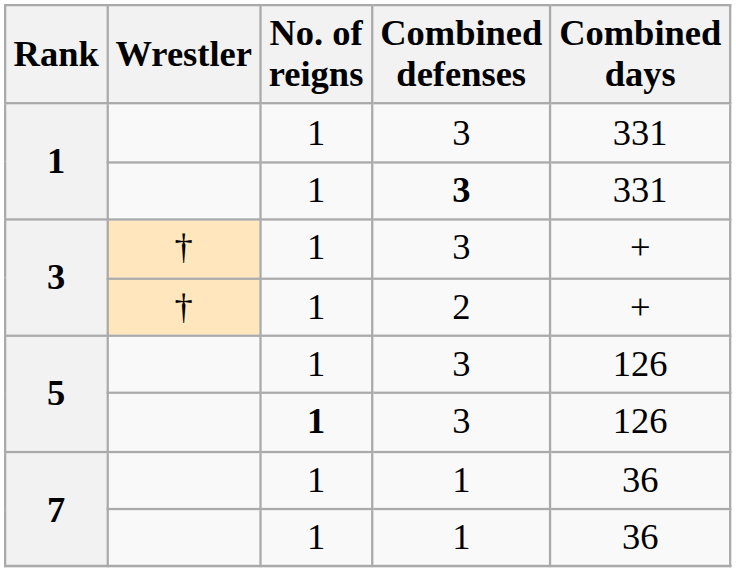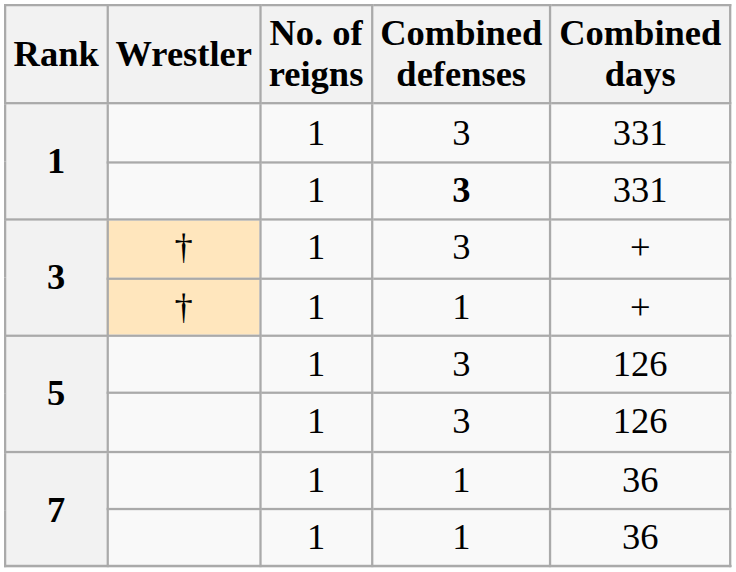(461, 305) 2 -> (461, 305) 1
(316, 421) bold -> (316, 421) normal
